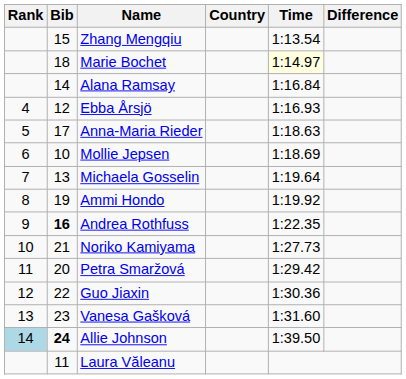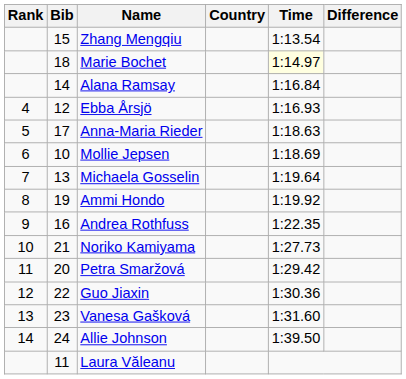(62, 223) bold -> (62, 223) normal
(26, 339) lightblue background -> (26, 339) no background
(62, 339) bold -> (62, 339) normal
